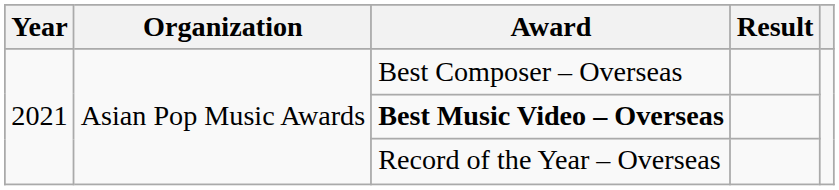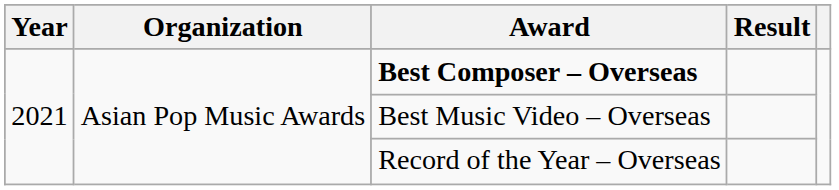(530, 71) normal -> (538, 71) bold
(551, 116) bold -> (544, 116) normal
